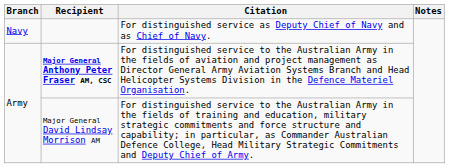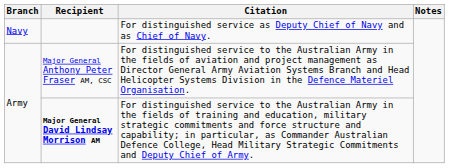(78, 71) bold -> (78, 71) normal
(78, 131) normal -> (78, 131) bold
